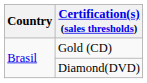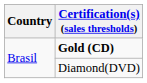(85, 48) normal -> (86, 48) bold
